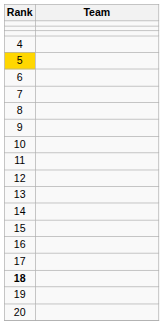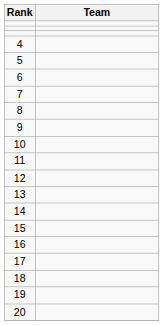(20, 60) gold background -> (20, 60) no background
(20, 278) bold -> (20, 278) normal
